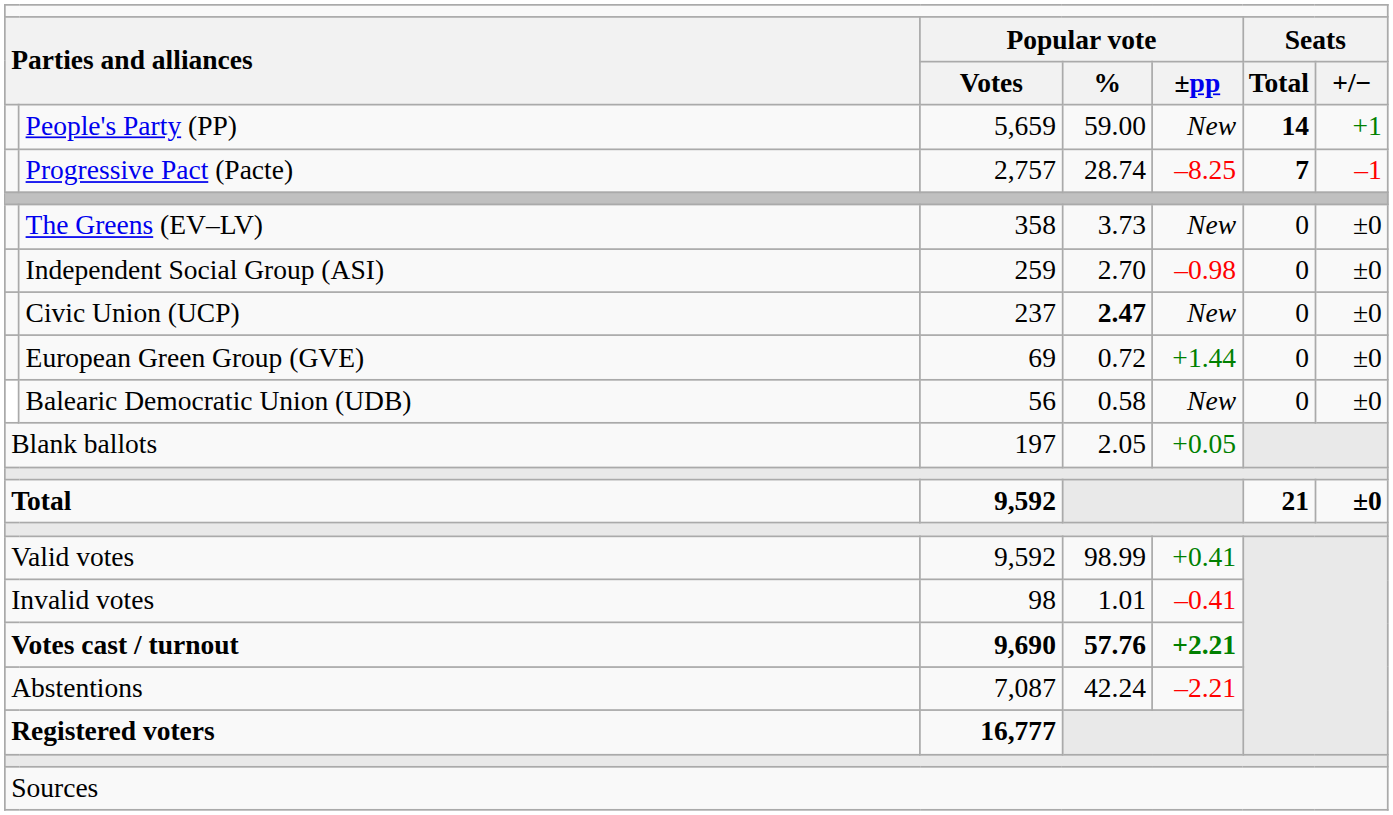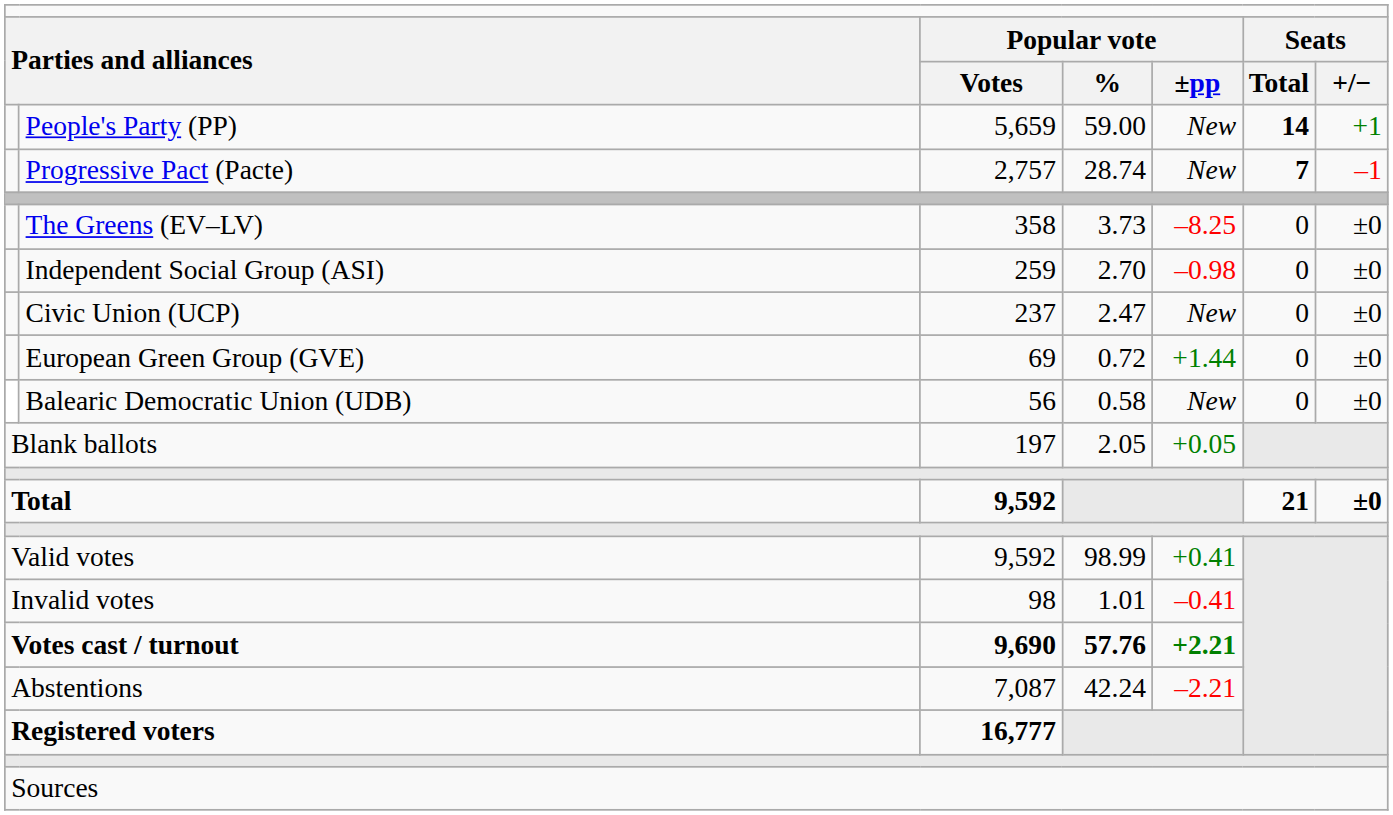(1205, 169) –8.25 -> (1212, 169) New
(1212, 226) New -> (1205, 226) –8.25
(1122, 313) bold -> (1122, 313) normal
